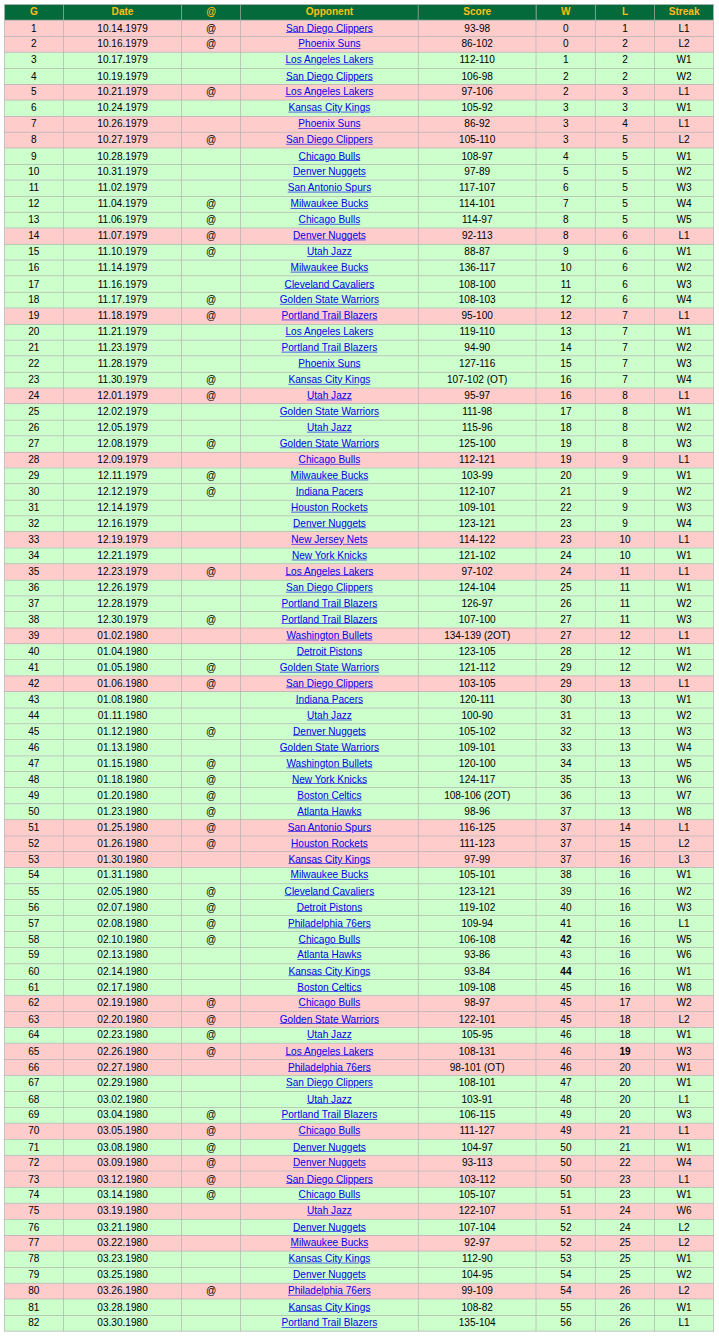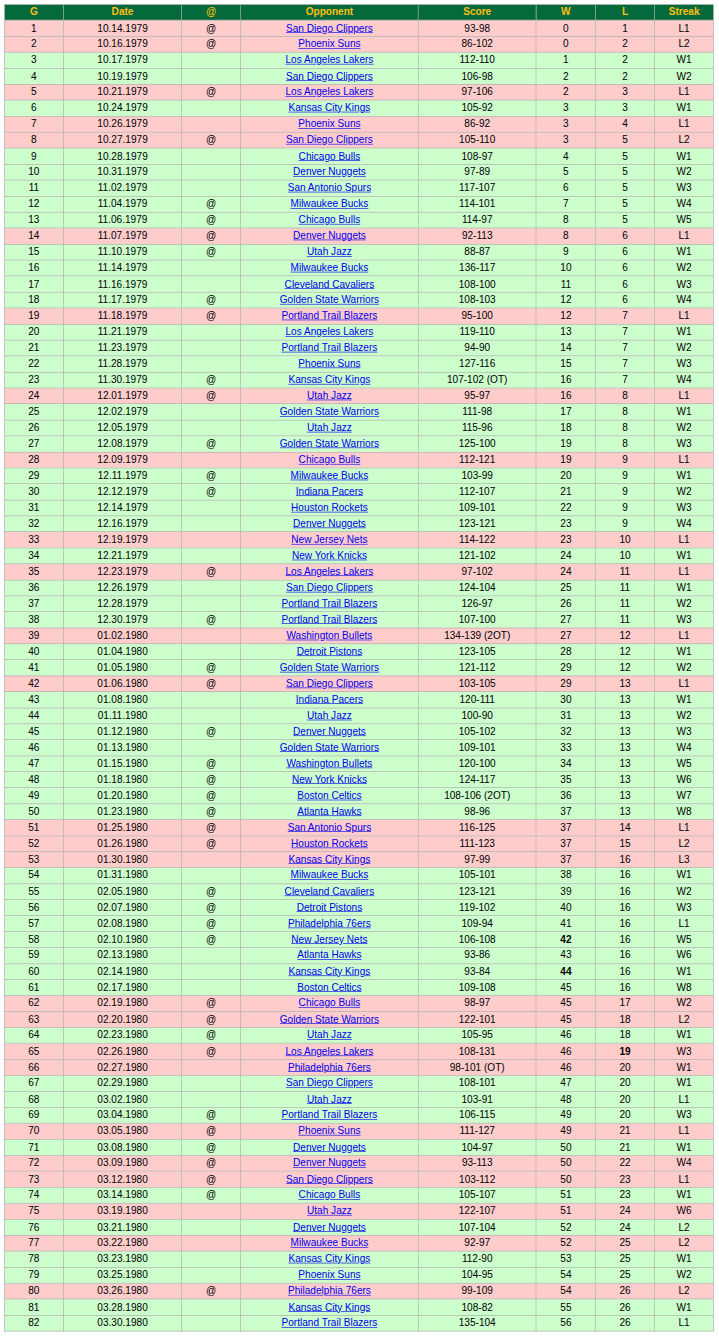(329, 939) Chicago Bulls -> (329, 939) New Jersey Nets
(329, 1131) Chicago Bulls -> (329, 1131) Phoenix Suns
(329, 1275) Denver Nuggets -> (329, 1275) Phoenix Suns
